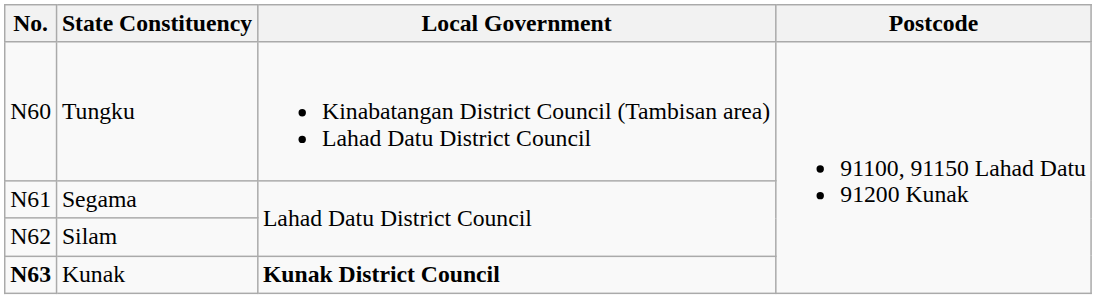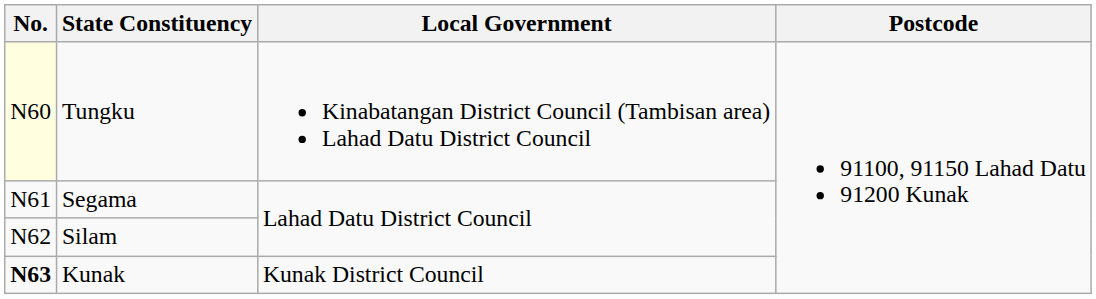(31, 111) no background -> (31, 111) lightyellow background
(381, 274) bold -> (373, 274) normal
